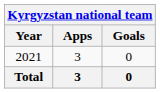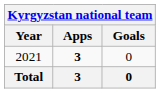(78, 56) normal -> (78, 56) bold
